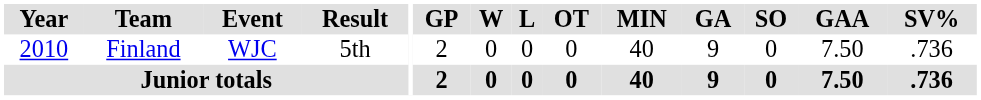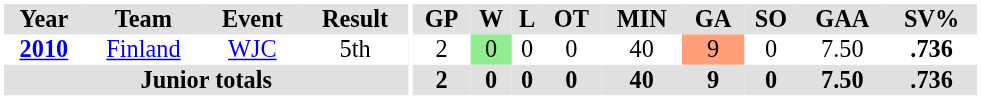(44, 49) normal -> (44, 49) bold
(491, 49) no background -> (491, 49) lightgreen background
(713, 49) no background -> (713, 49) lightsalmon background
(932, 49) normal -> (932, 49) bold
